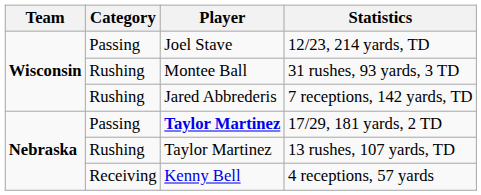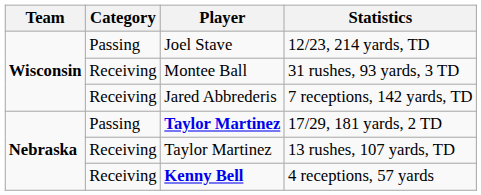(117, 71) Rushing -> (123, 71) Receiving
(117, 97) Rushing -> (123, 97) Receiving
(117, 150) Rushing -> (123, 150) Receiving
(202, 176) normal -> (204, 176) bold
